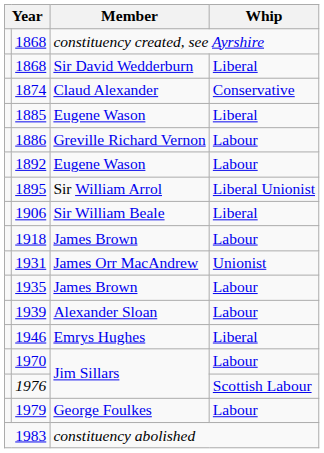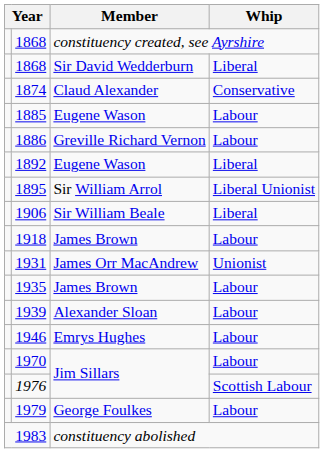(235, 115) Liberal -> (235, 115) Labour
(235, 164) Labour -> (235, 164) Liberal
(235, 336) Liberal -> (235, 336) Labour
